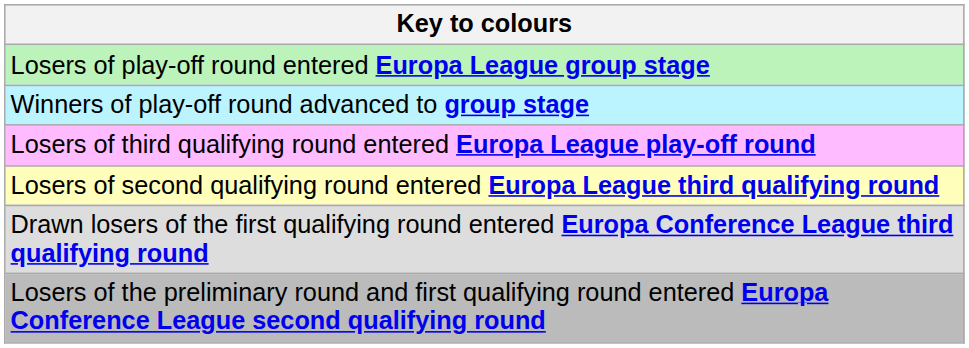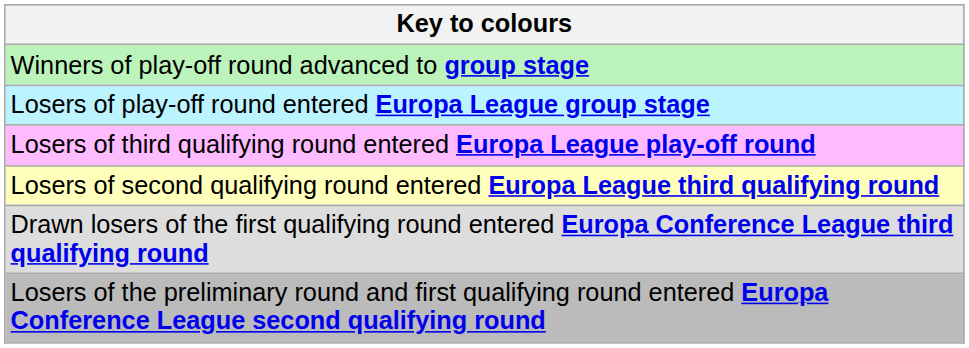(360, 64) Losers of play-off round entered Europa League group stage -> (300, 64) Winners of play-off round advanced to group stage
(300, 104) Winners of play-off round advanced to group stage -> (360, 104) Losers of play-off round entered Europa League group stage
